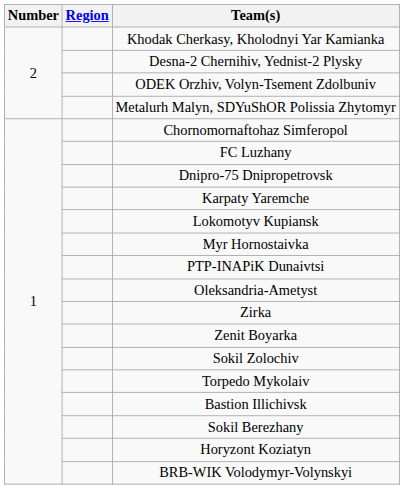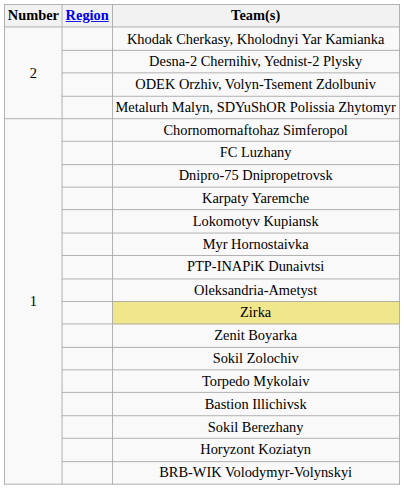(256, 312) no background -> (256, 312) khaki background
